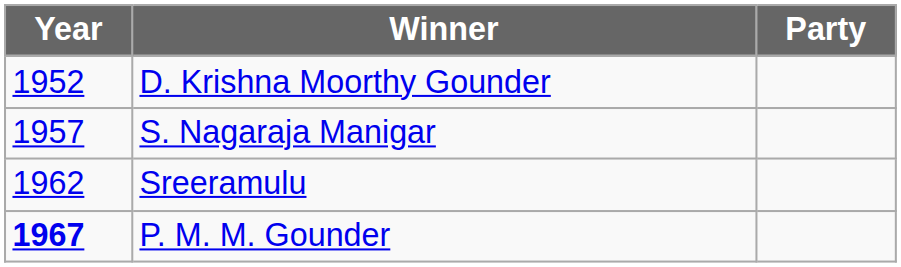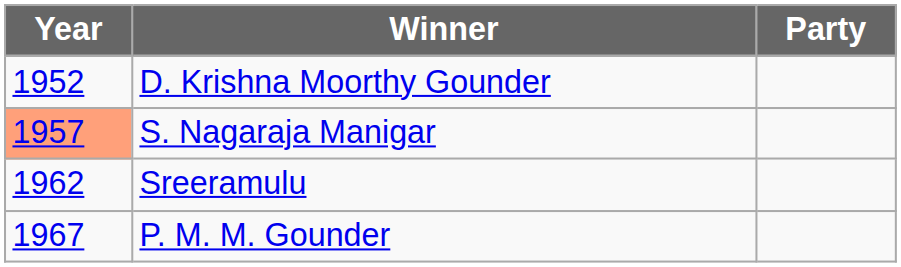(48, 132) no background -> (48, 132) lightsalmon background
(48, 235) bold -> (48, 235) normal
